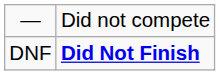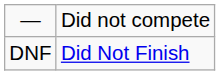(130, 53) bold -> (125, 53) normal
